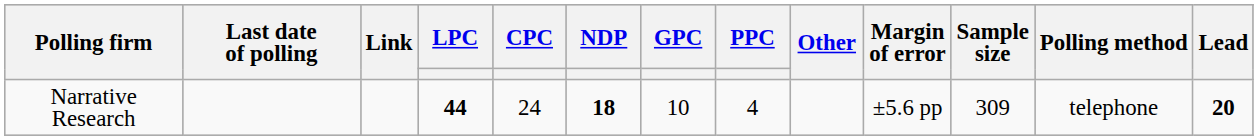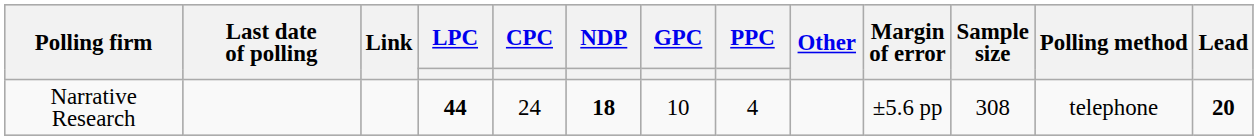(993, 107) 309 -> (993, 107) 308
